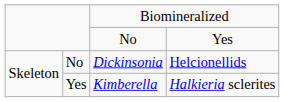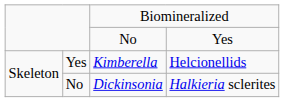(74, 61) No -> (76, 61) Yes
(128, 61) Dickinsonia -> (125, 61) Kimberella
(76, 84) Yes -> (74, 84) No
(125, 84) Kimberella -> (128, 84) Dickinsonia
